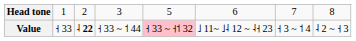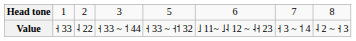(85, 28) bold -> (85, 28) normal
(169, 28) pink background -> (169, 28) no background
